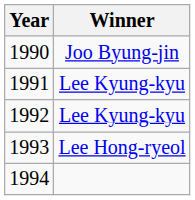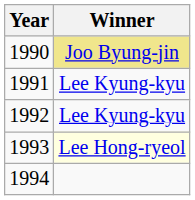(122, 52) no background -> (122, 52) khaki background
(122, 147) no background -> (122, 147) lightyellow background
